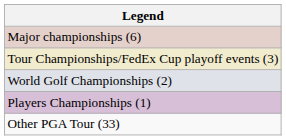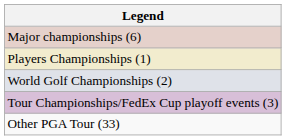(143, 59) Tour Championships/FedEx Cup playoff events (3) -> (79, 59) Players Championships (1)
(79, 102) Players Championships (1) -> (143, 102) Tour Championships/FedEx Cup playoff events (3)
